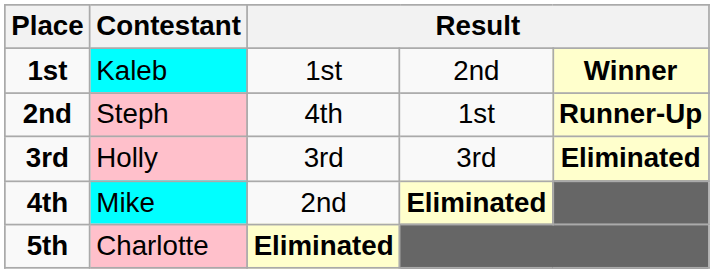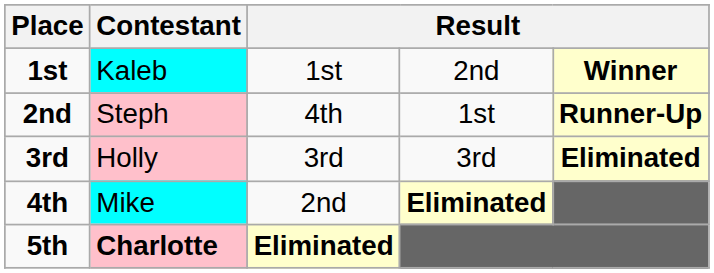(152, 245) normal -> (157, 245) bold
